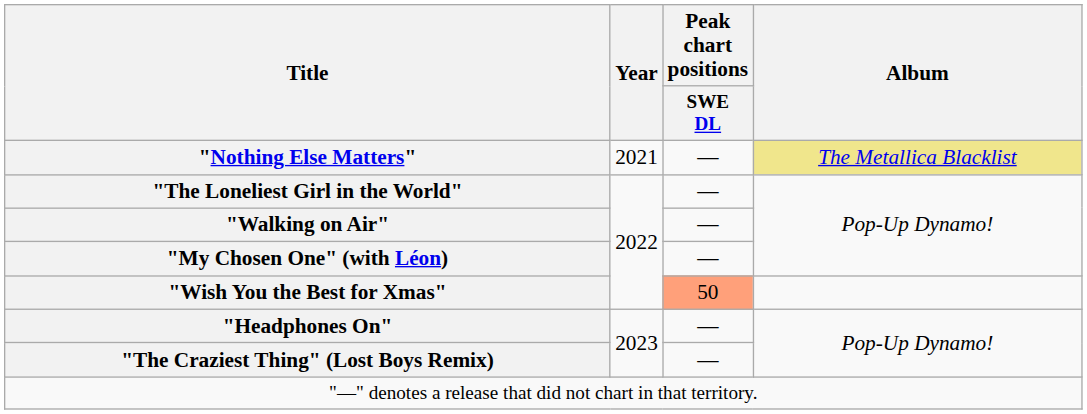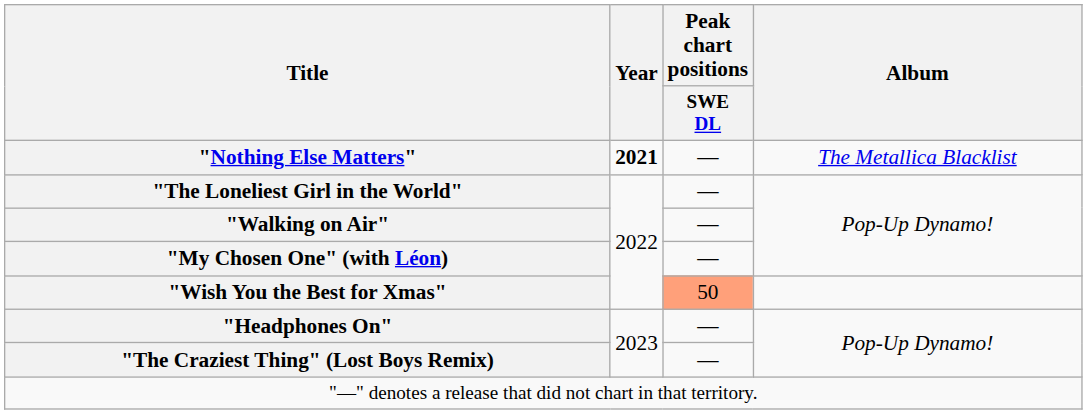(636, 157) normal -> (636, 157) bold
(917, 157) khaki background -> (917, 157) no background
